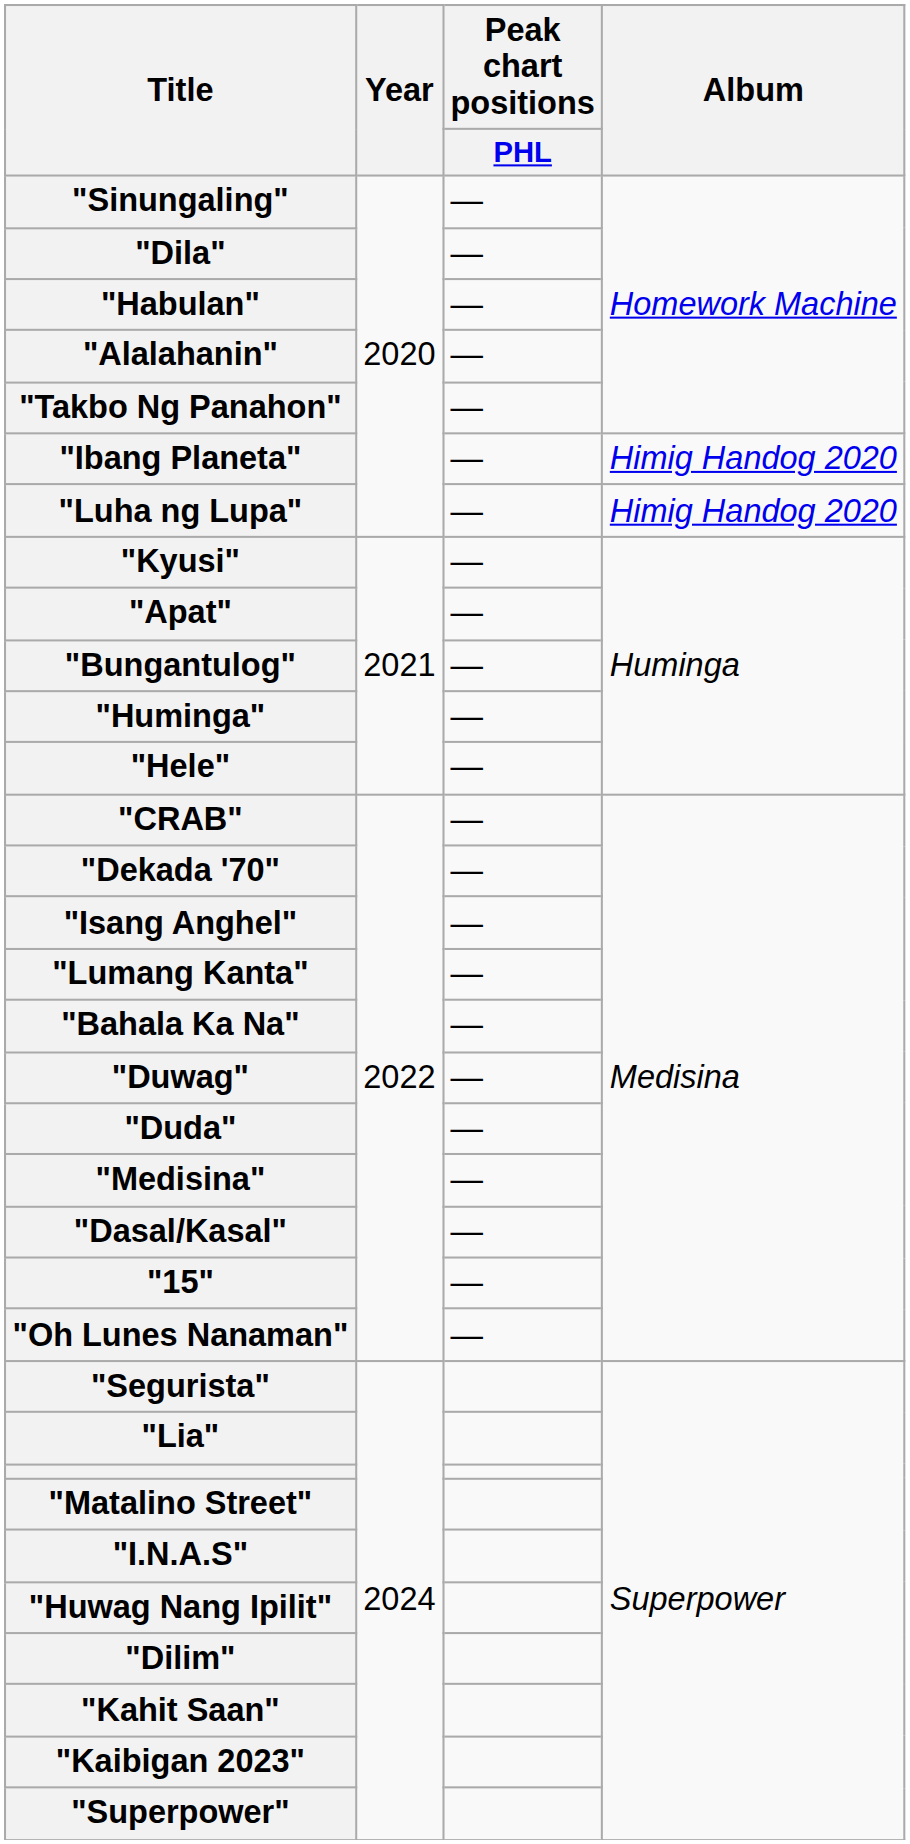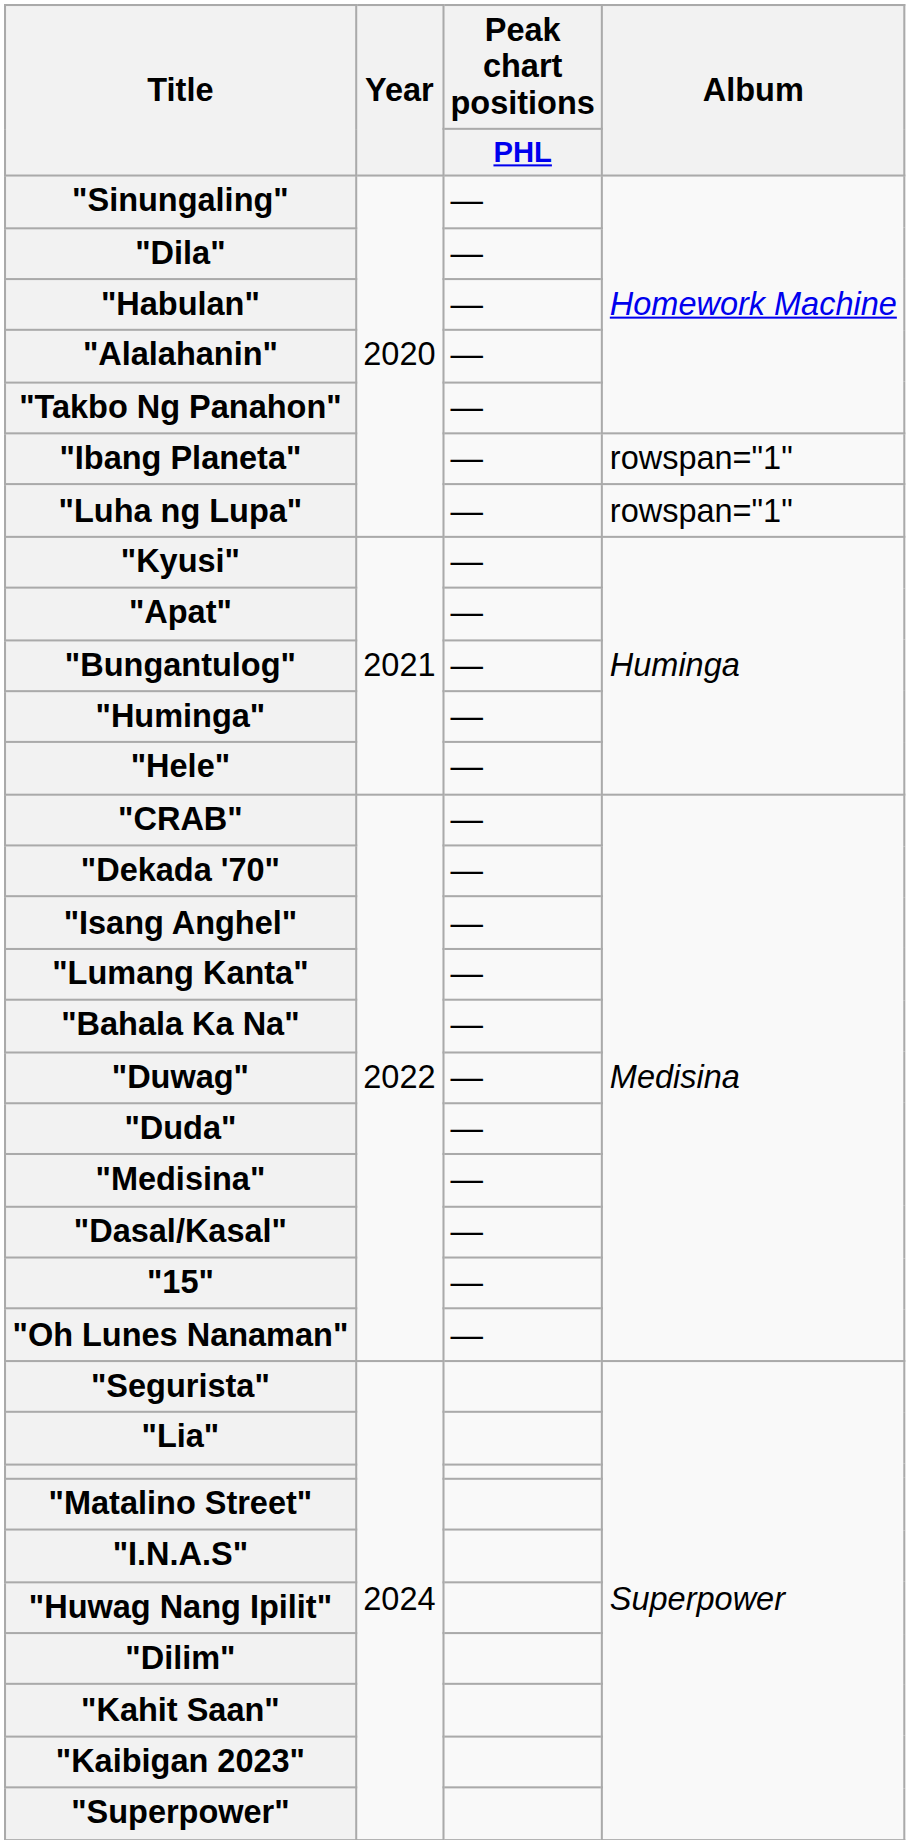(753, 458) Himig Handog 2020 -> (701, 458) rowspan="1"
(753, 510) Himig Handog 2020 -> (701, 510) rowspan="1"
